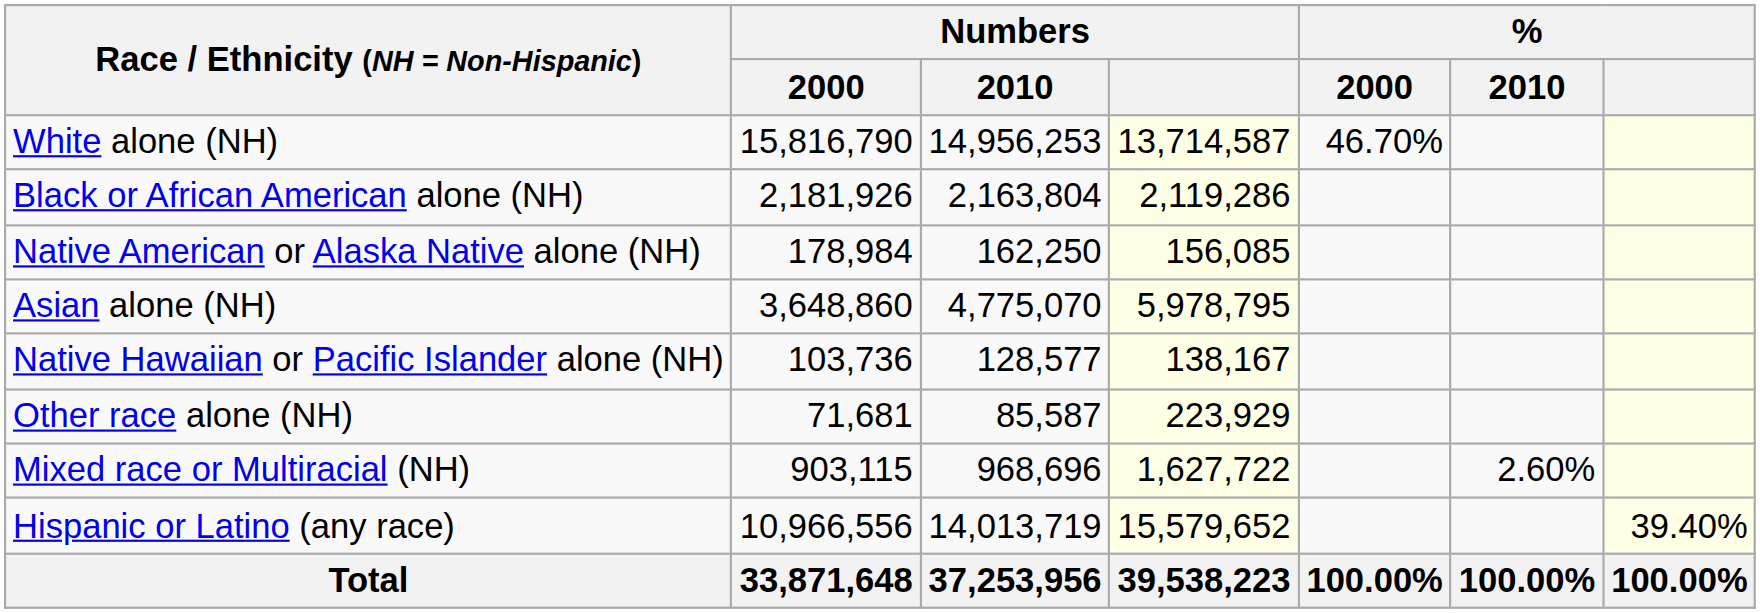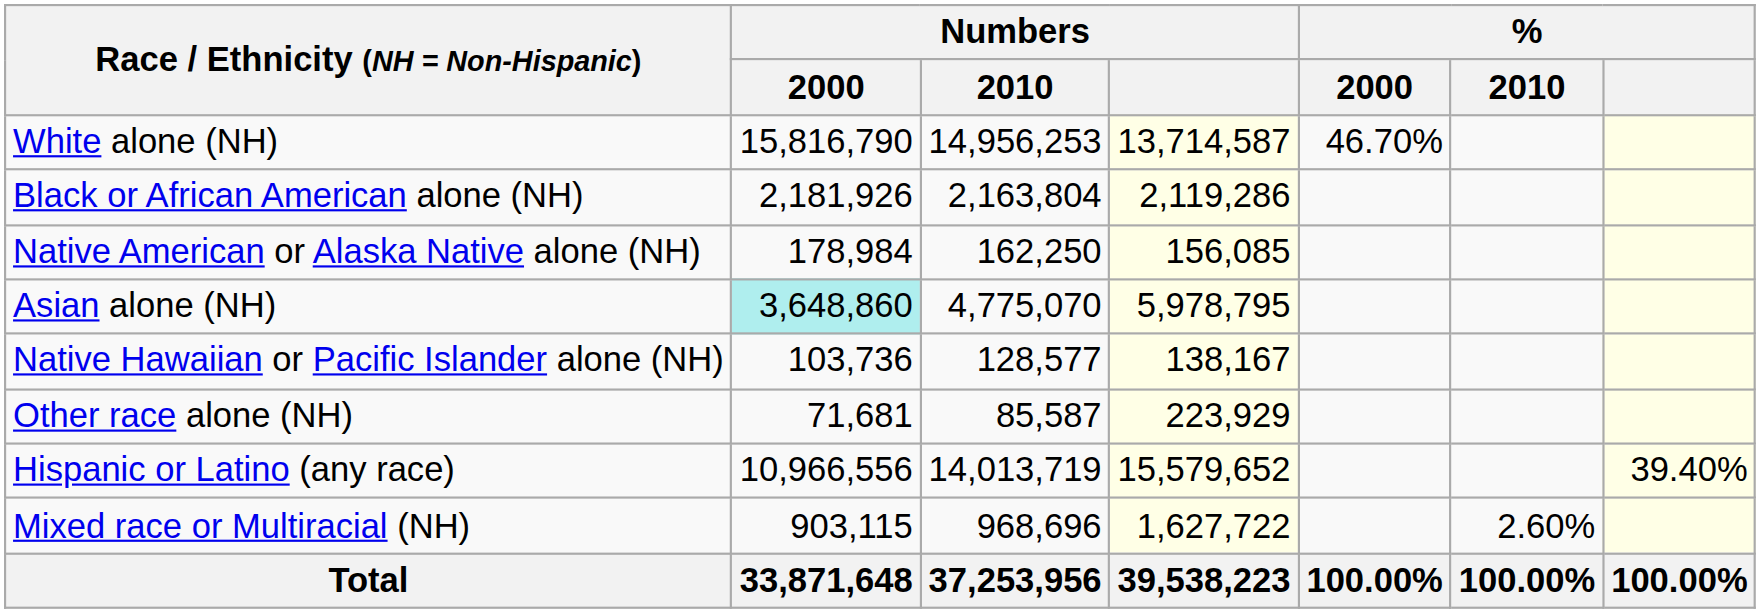(836, 305) no background -> (836, 305) paleturquoise background
rows swapped: (242, 470) <-> (234, 525)
